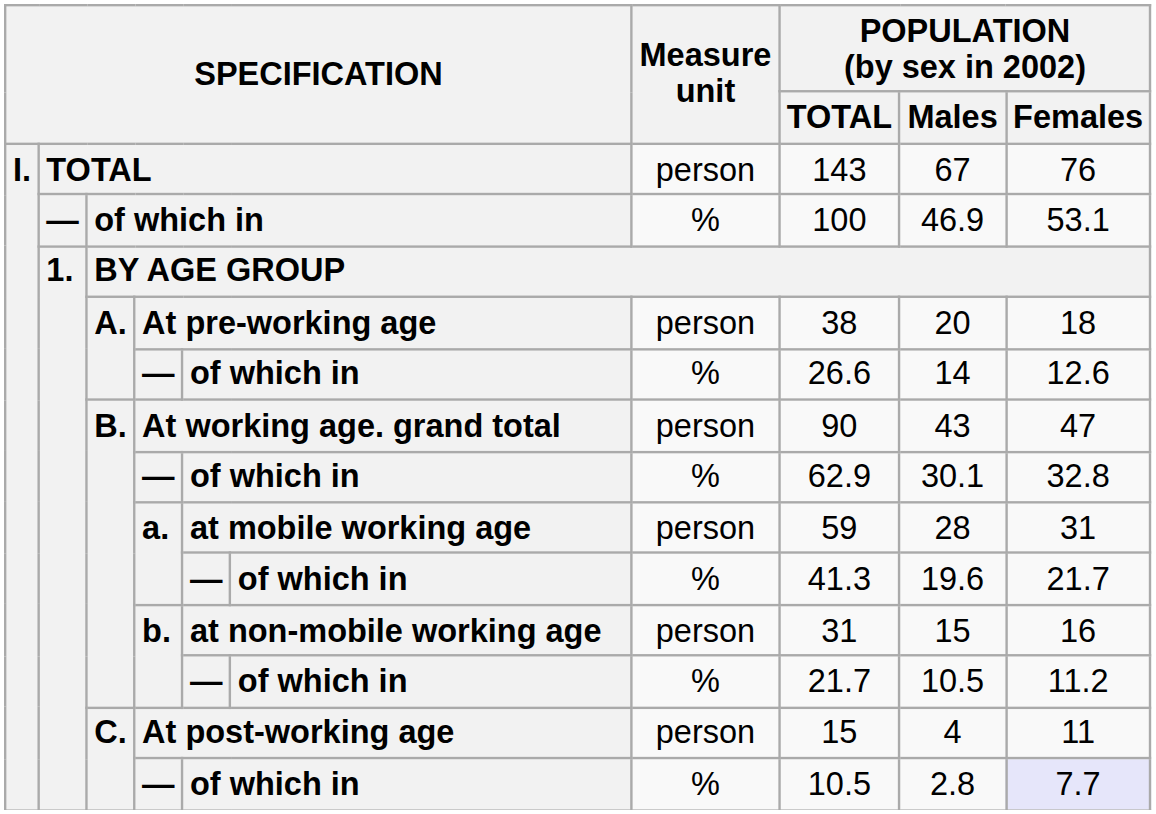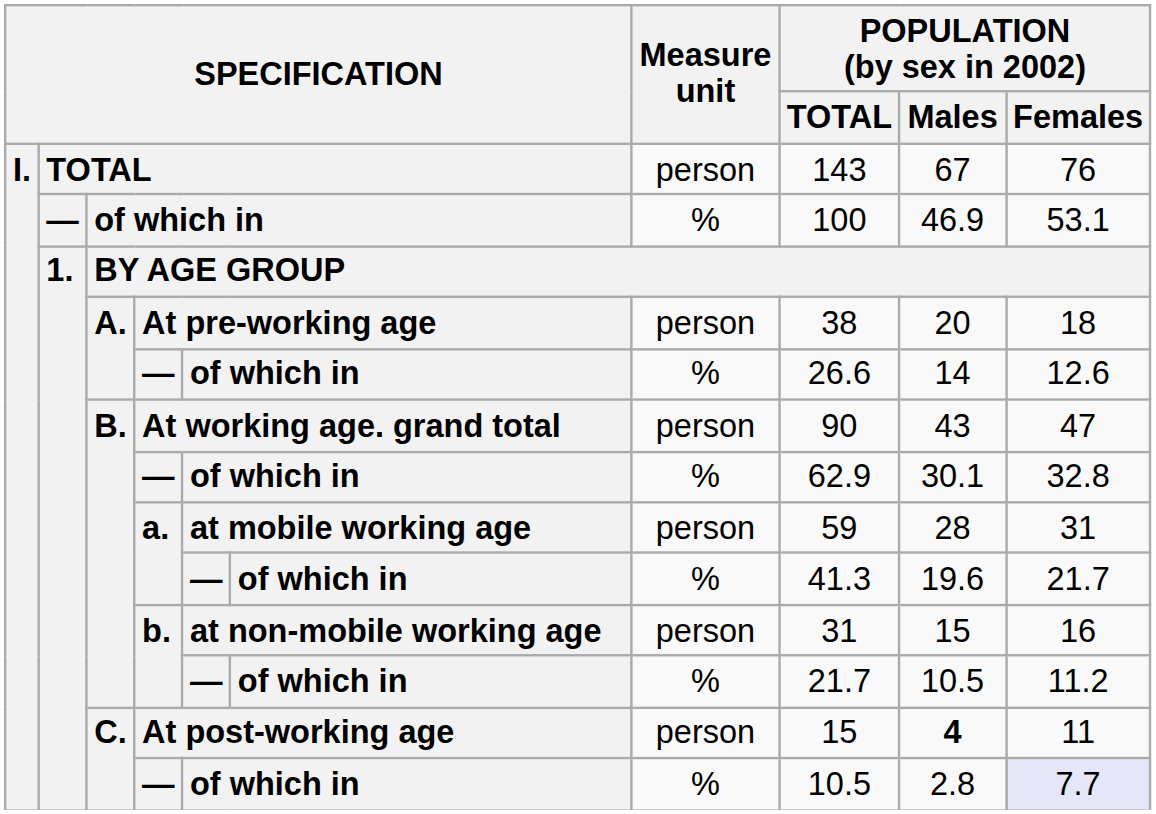(953, 732) normal -> (953, 732) bold
